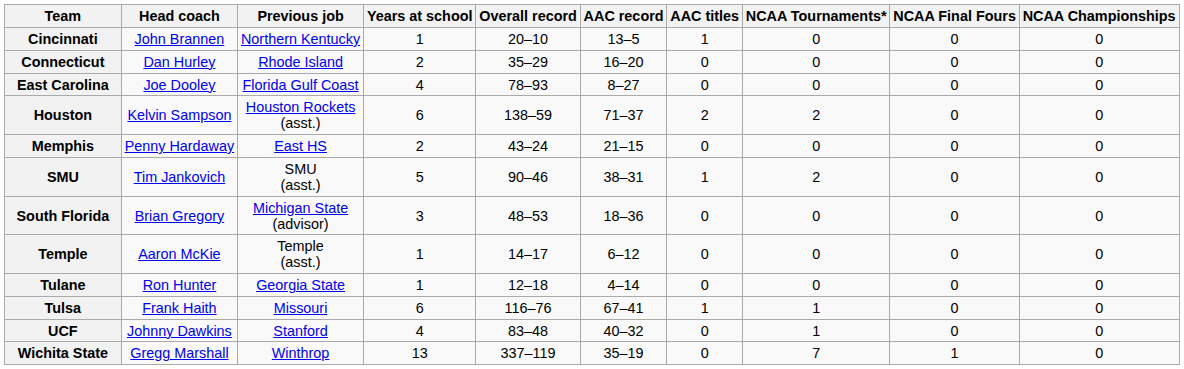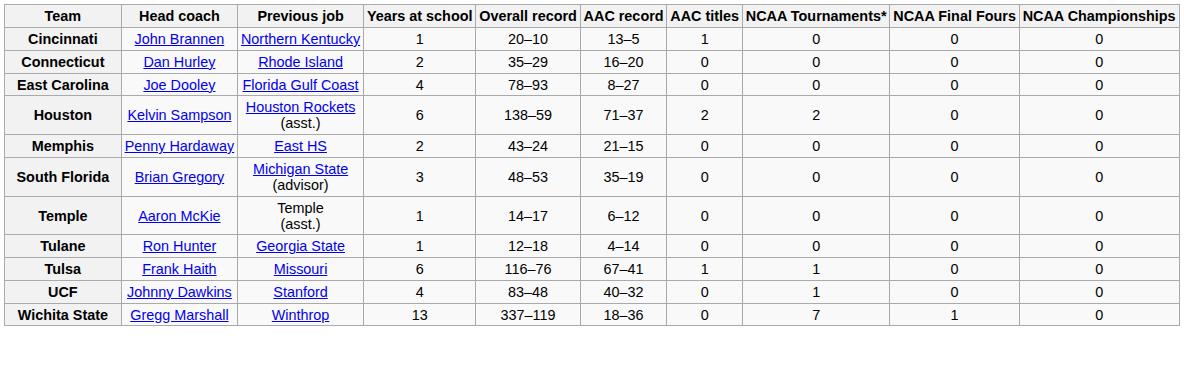- row: (63, 177)
(624, 216) 18–36 -> (624, 177) 35–19
(624, 353) 35–19 -> (624, 315) 18–36
